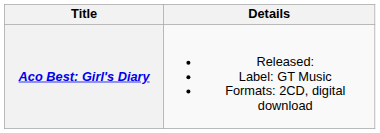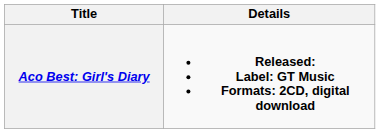(269, 84) normal -> (269, 84) bold
